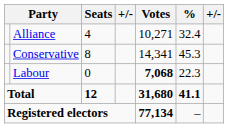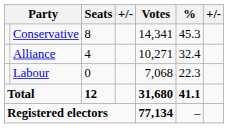rows swapped: (46, 53) <-> (34, 34)
(159, 73) bold -> (159, 73) normal
